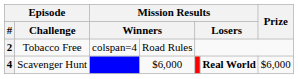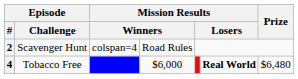(52, 47) Tobacco Free -> (52, 47) Scavenger Hunt
(52, 64) Scavenger Hunt -> (52, 64) Tobacco Free
(276, 64) $6,000 -> (276, 64) $6,480
